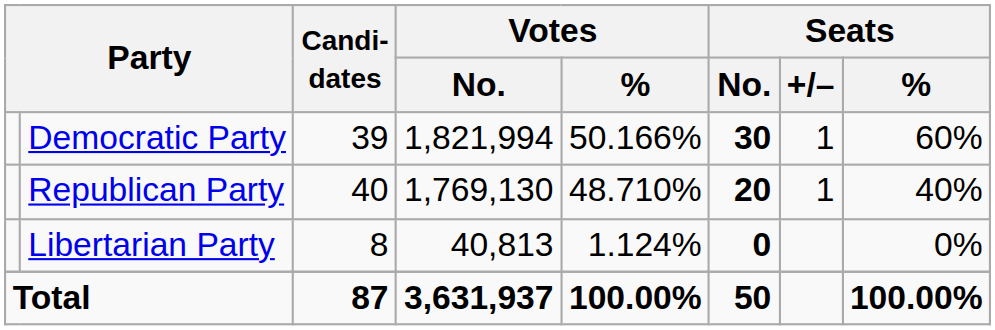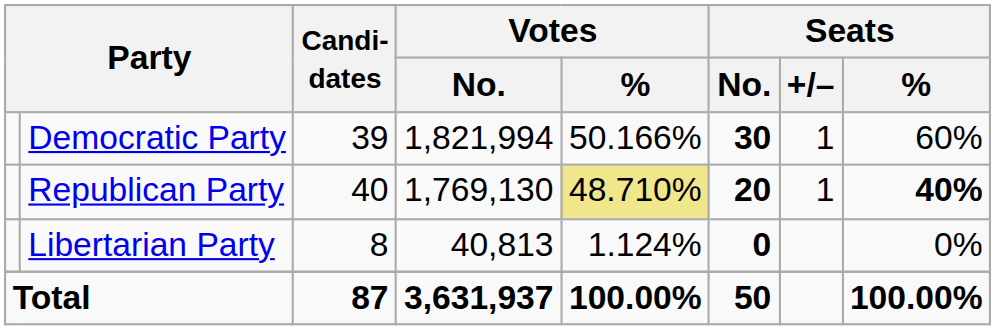(635, 191) no background -> (635, 191) khaki background
(949, 191) normal -> (949, 191) bold
